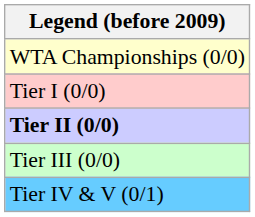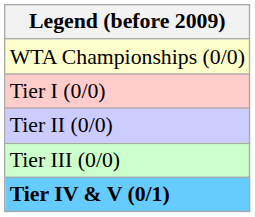(64, 125) bold -> (61, 125) normal
(87, 194) normal -> (90, 194) bold
